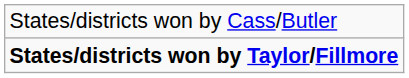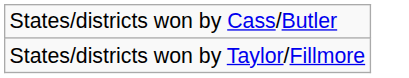(204, 55) bold -> (187, 55) normal
